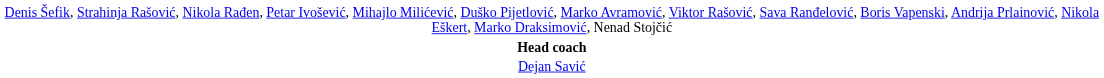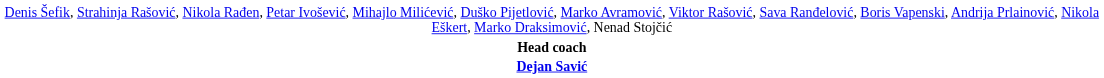(552, 66) normal -> (552, 66) bold
